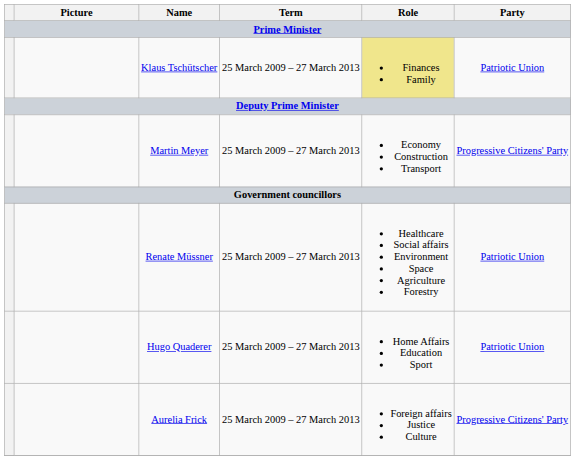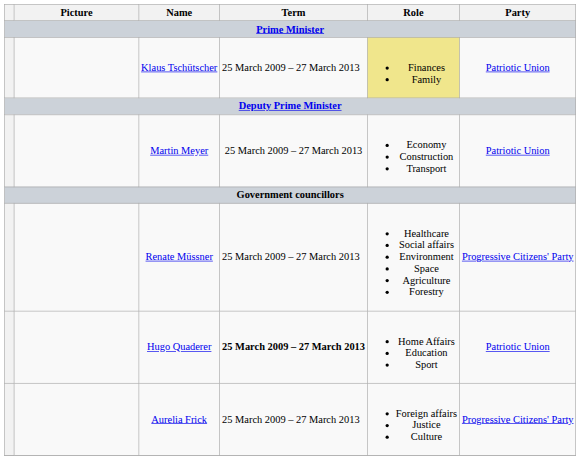(512, 150) Progressive Citizens' Party -> (518, 150) Patriotic Union
(512, 257) Patriotic Union -> (518, 257) Progressive Citizens' Party
(291, 347) normal -> (294, 347) bold
